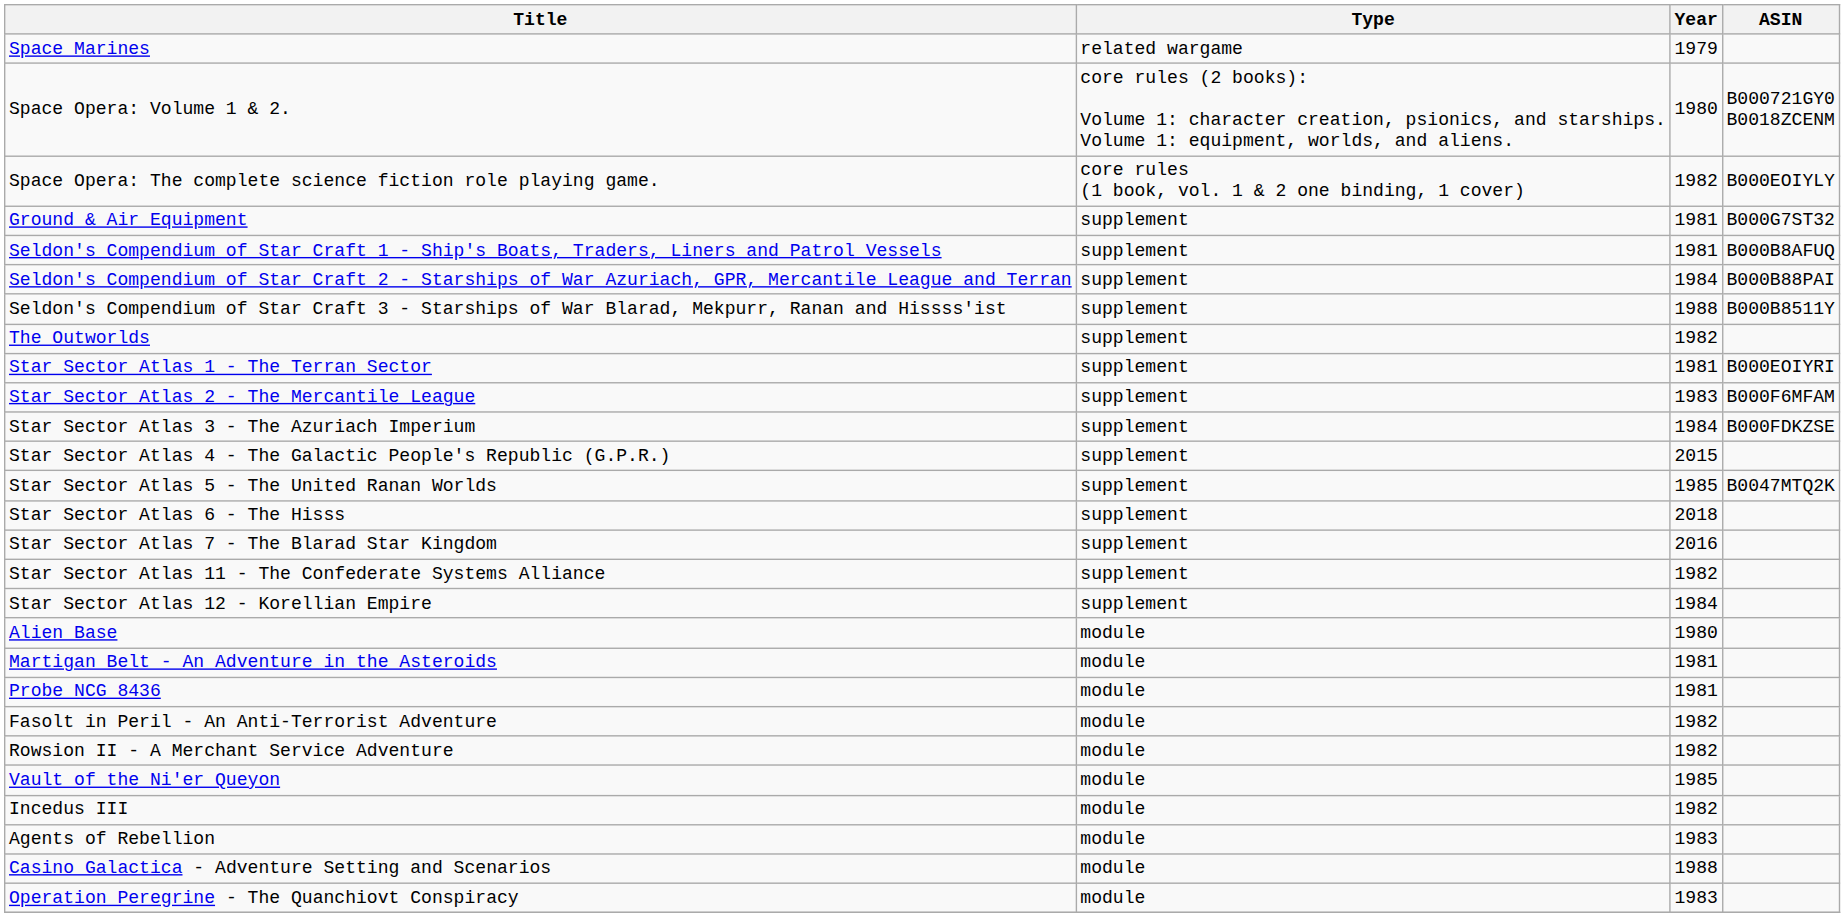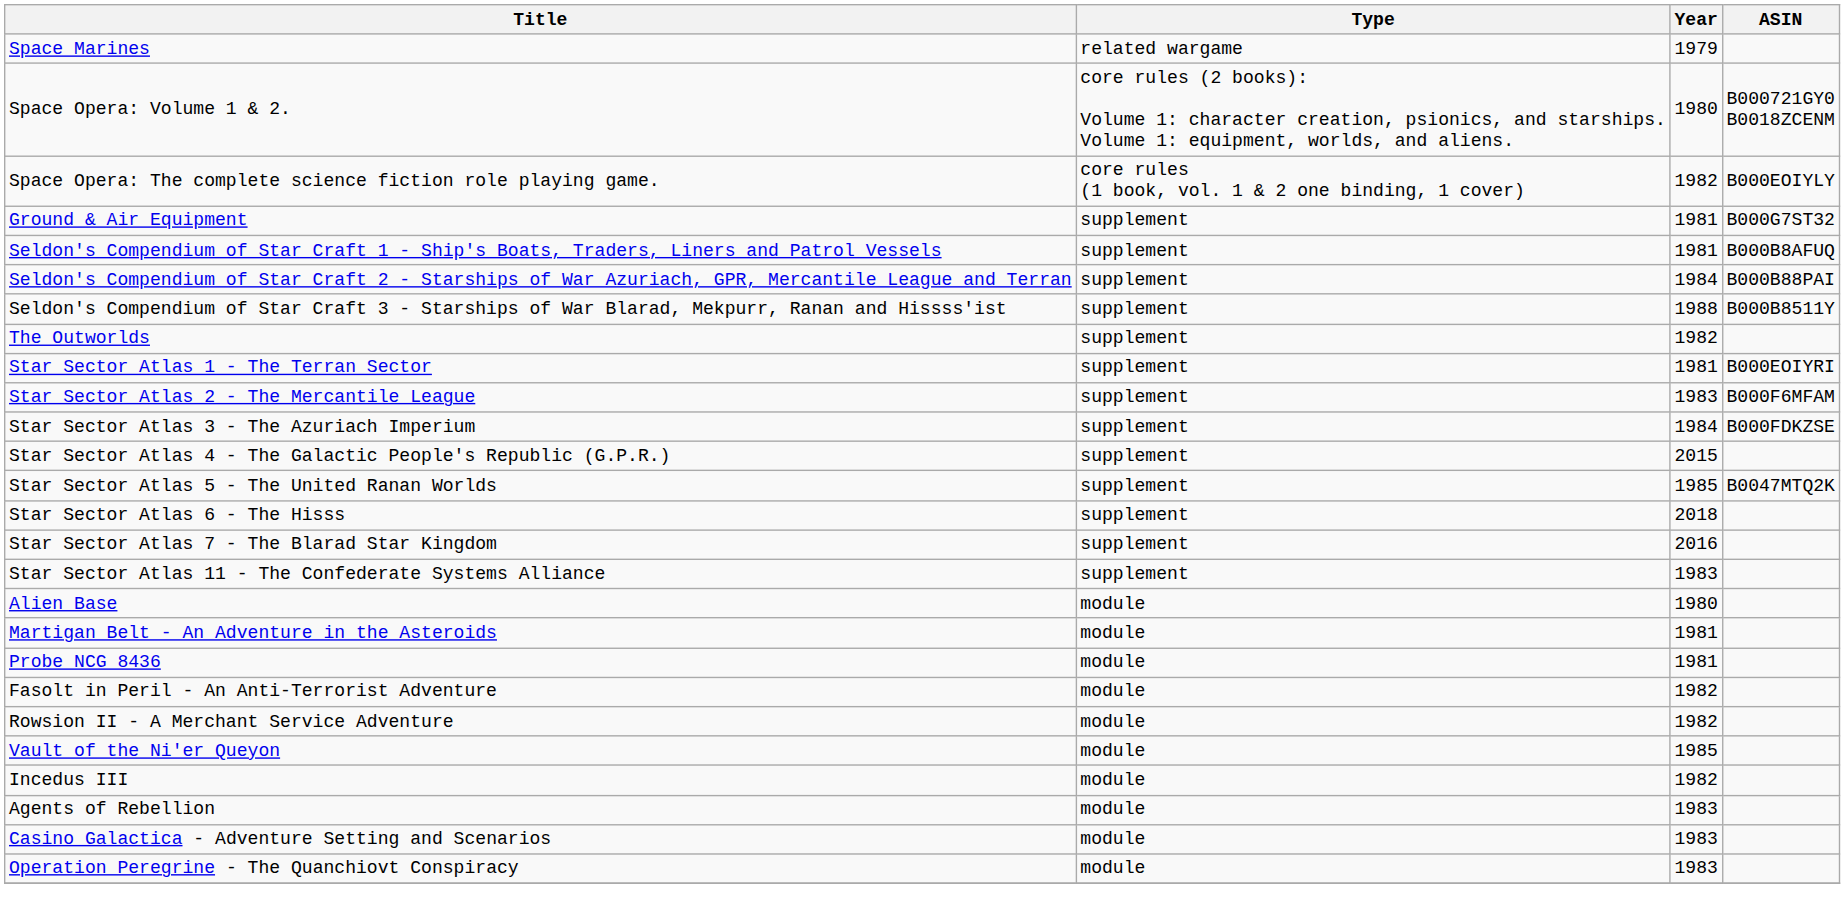(1696, 574) 1982 -> (1696, 574) 1983
- row: (220, 603)
(1696, 869) 1988 -> (1696, 839) 1983
